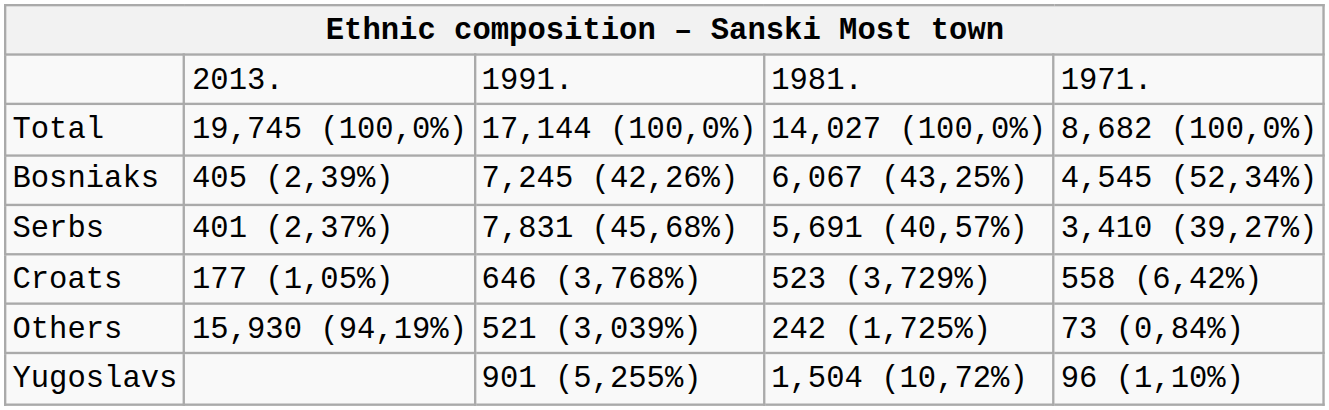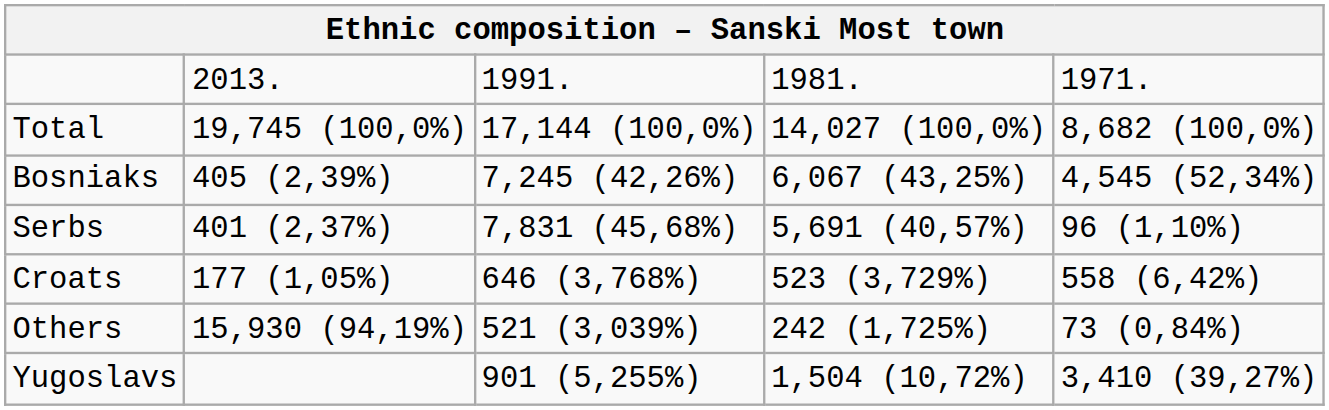(1189, 229) 3,410 (39,27%) -> (1152, 229) 96 (1,10%)
(1152, 379) 96 (1,10%) -> (1189, 379) 3,410 (39,27%)
